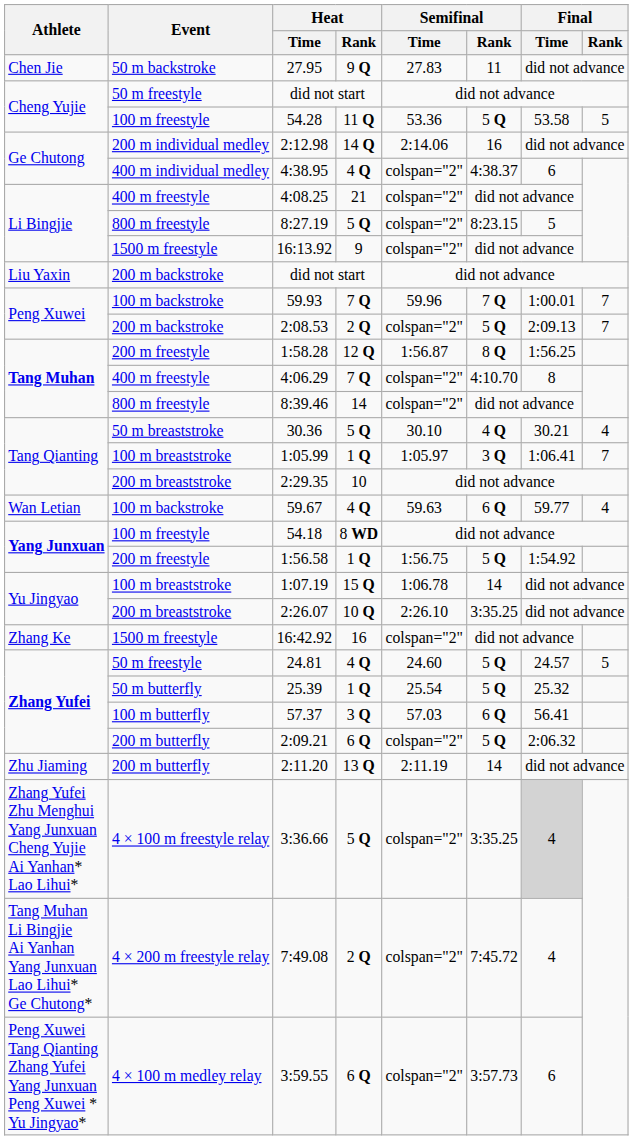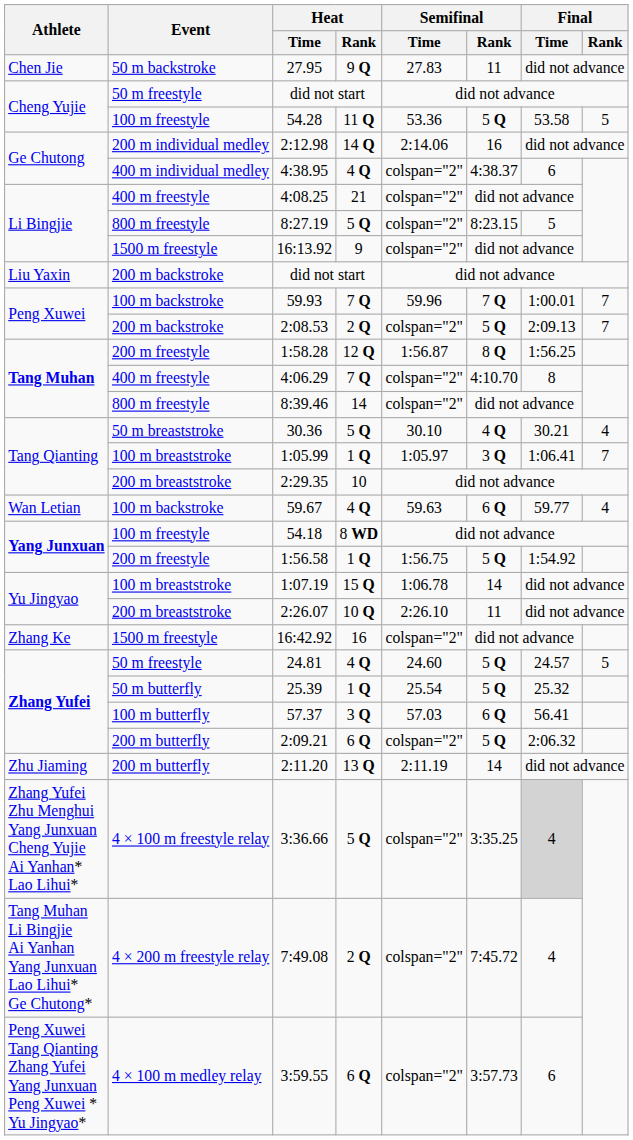(494, 611) 3:35.25 -> (494, 611) 11
